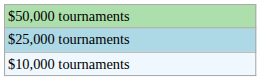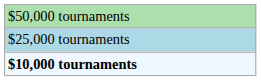(69, 63) normal -> (72, 63) bold
